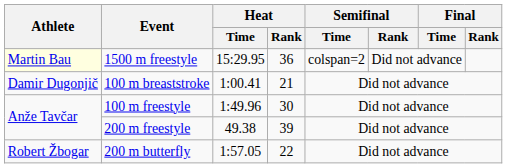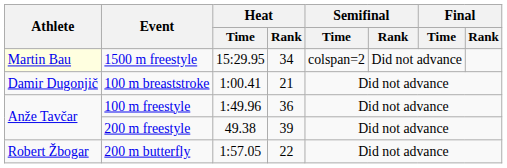(286, 60) 36 -> (286, 60) 34
(286, 106) 30 -> (286, 106) 36
